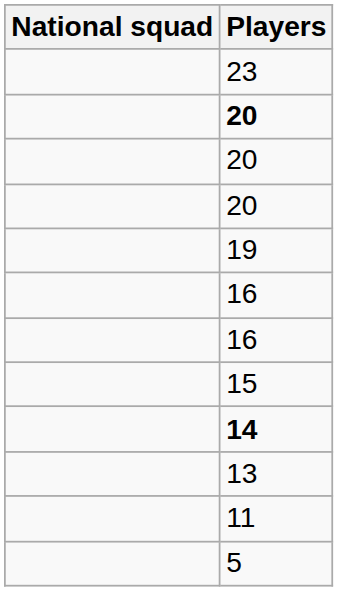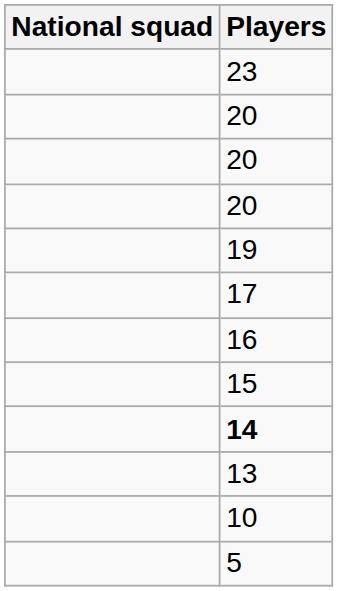(242, 116) bold -> (242, 116) normal
(242, 294) 16 -> (242, 294) 17
(241, 518) 11 -> (242, 518) 10
